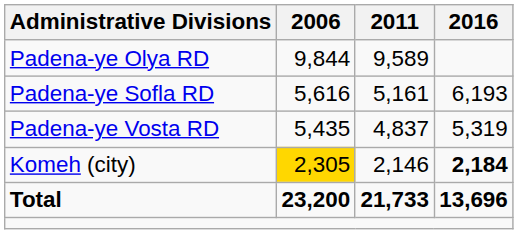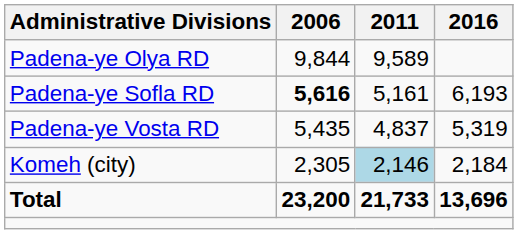(322, 93) normal -> (322, 93) bold
(322, 164) gold background -> (322, 164) no background
(401, 164) no background -> (401, 164) lightblue background
(480, 164) bold -> (480, 164) normal
